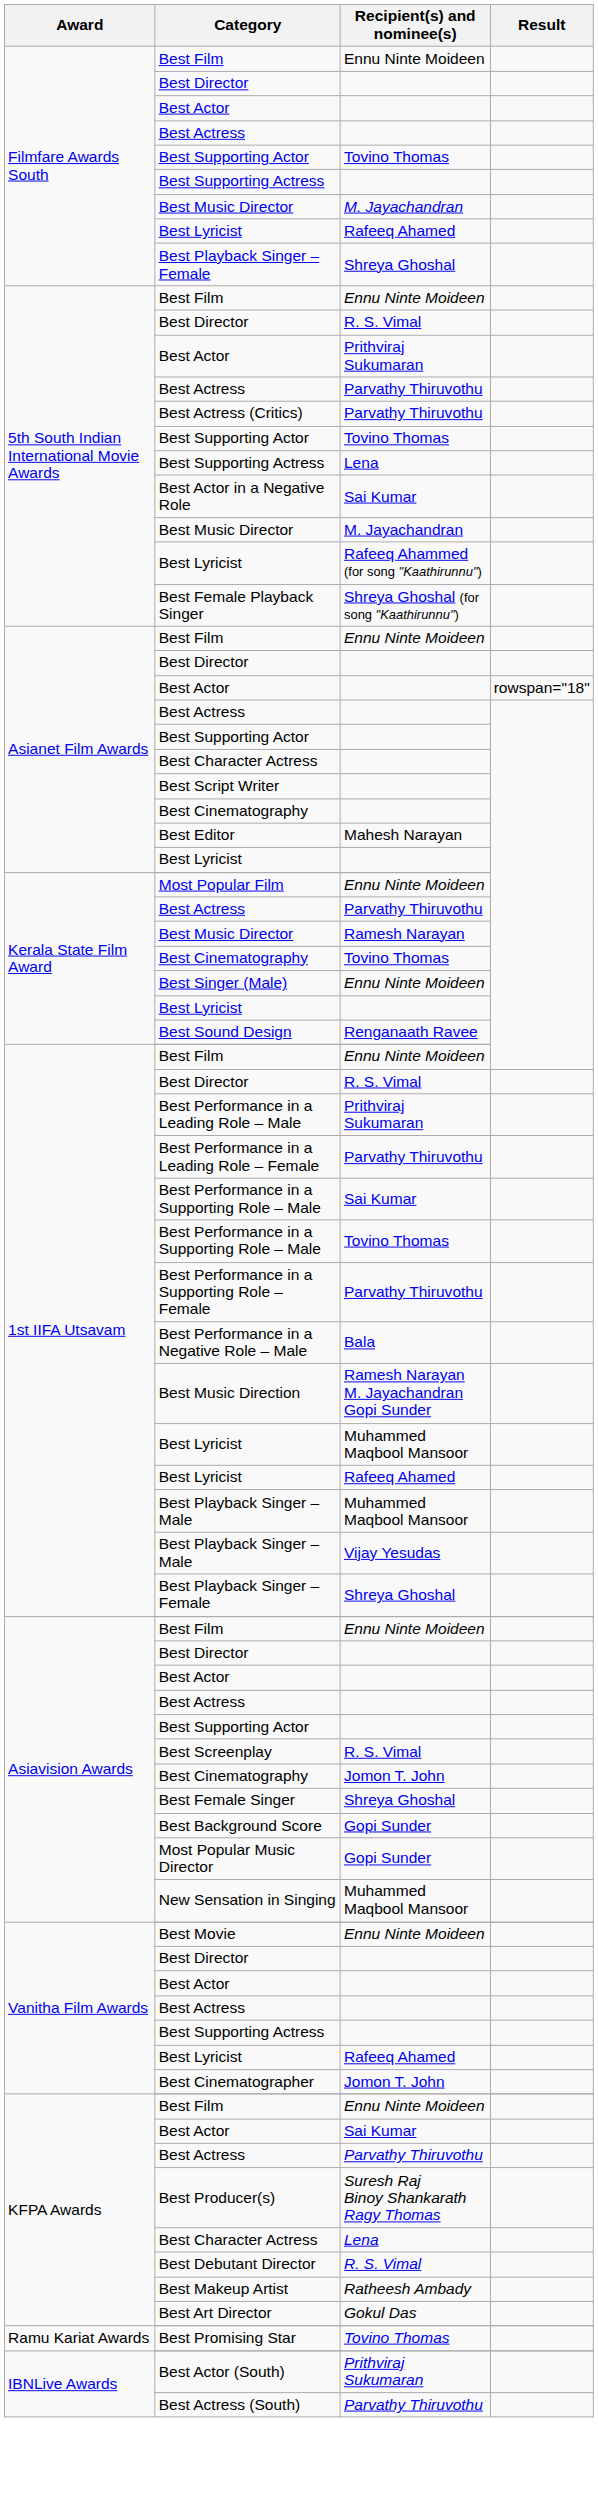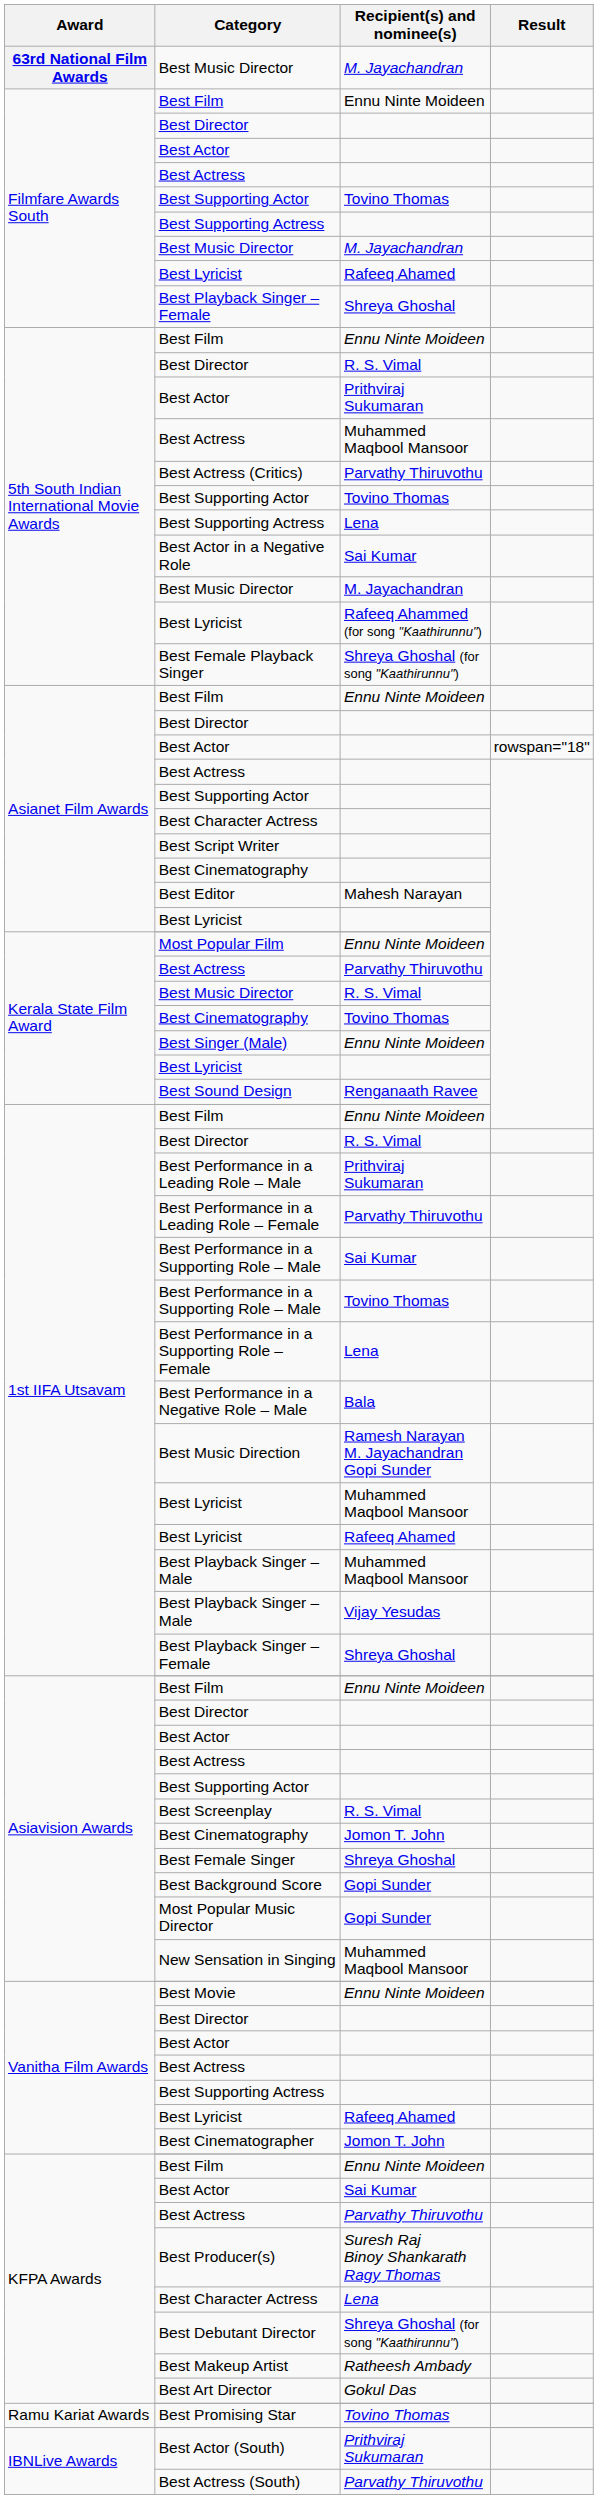+ row: (80, 67)
(413, 389) Parvathy Thiruvothu -> (406, 439) Muhammed Maqbool Mansoor
(404, 933) Ramesh Narayan -> (383, 993) R. S. Vimal
(413, 1291) Parvathy Thiruvothu -> (361, 1351) Lena
(383, 2264) R. S. Vimal -> (411, 2332) Shreya Ghoshal (for song "Kaathirunnu")
